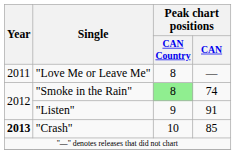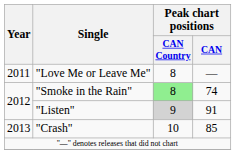(173, 110) no background -> (173, 110) lightgrey background
(19, 128) bold -> (19, 128) normal
